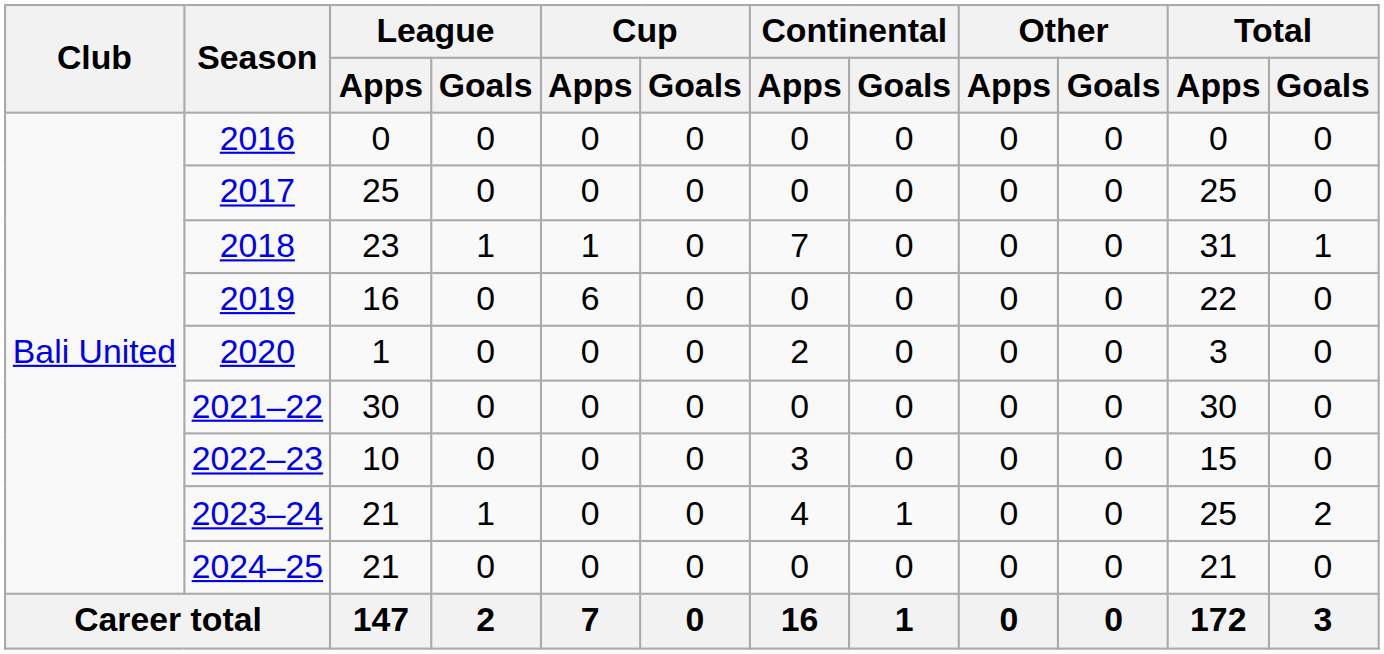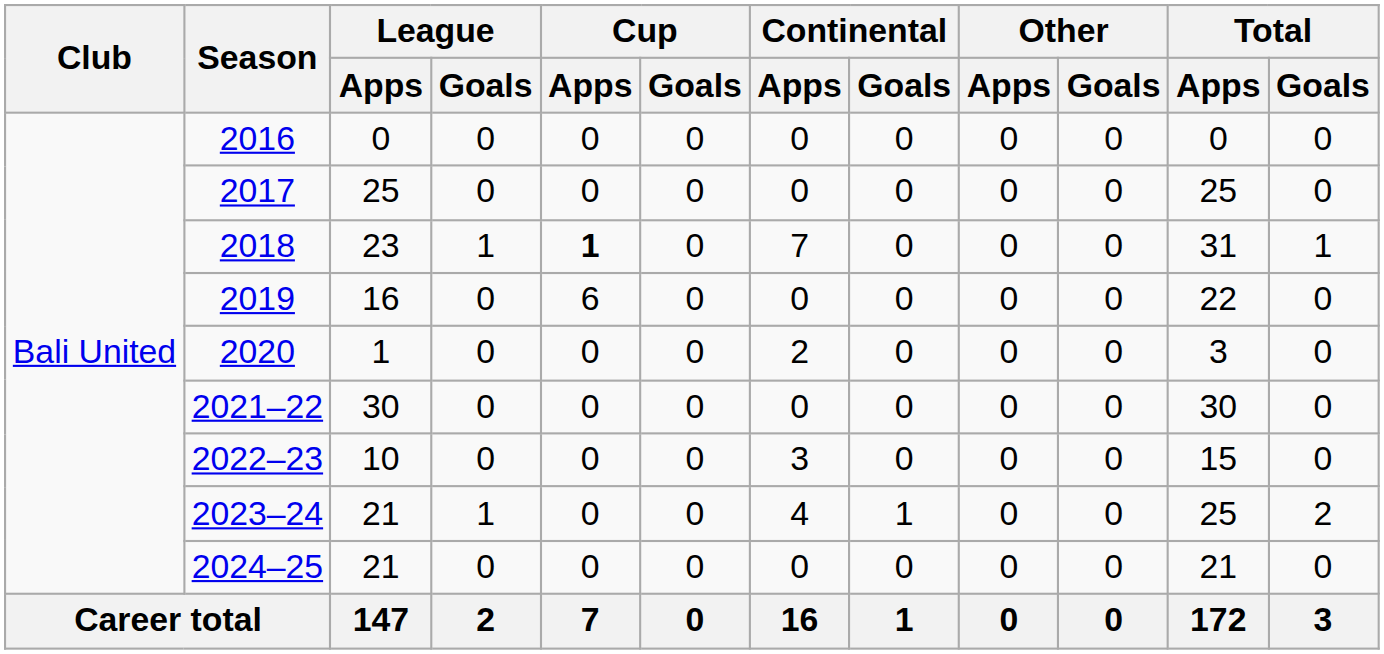(590, 245) normal -> (590, 245) bold
